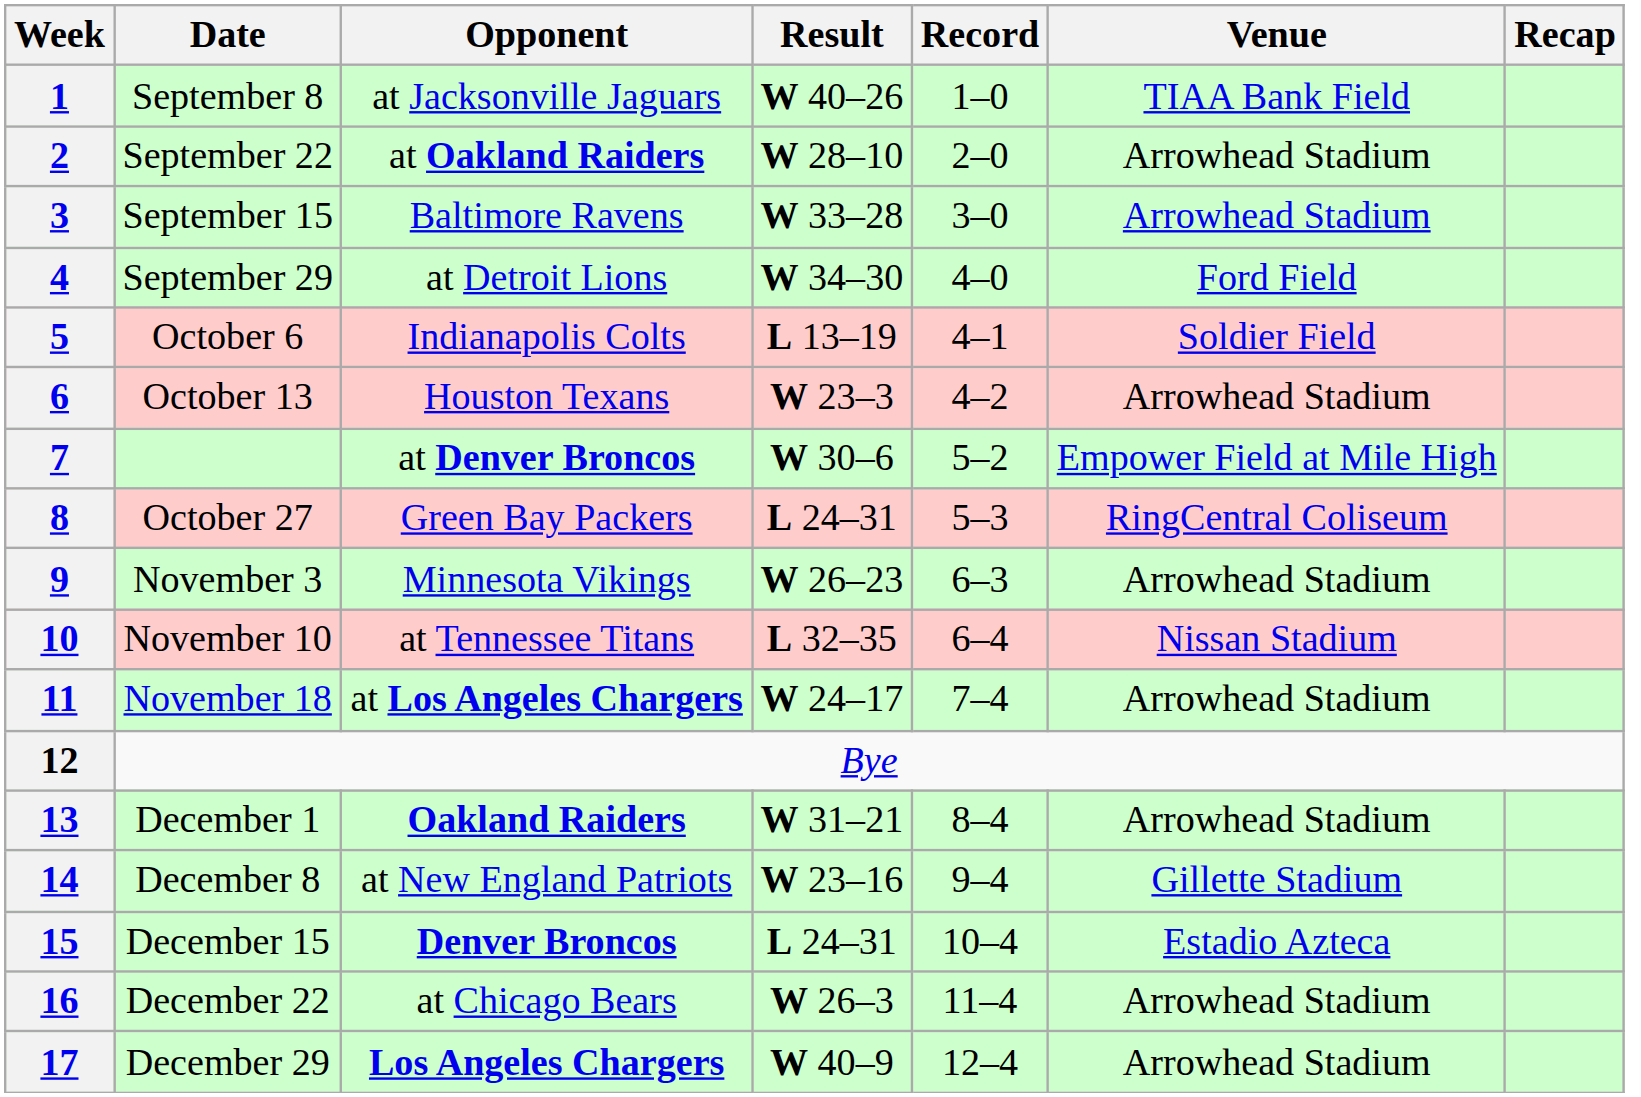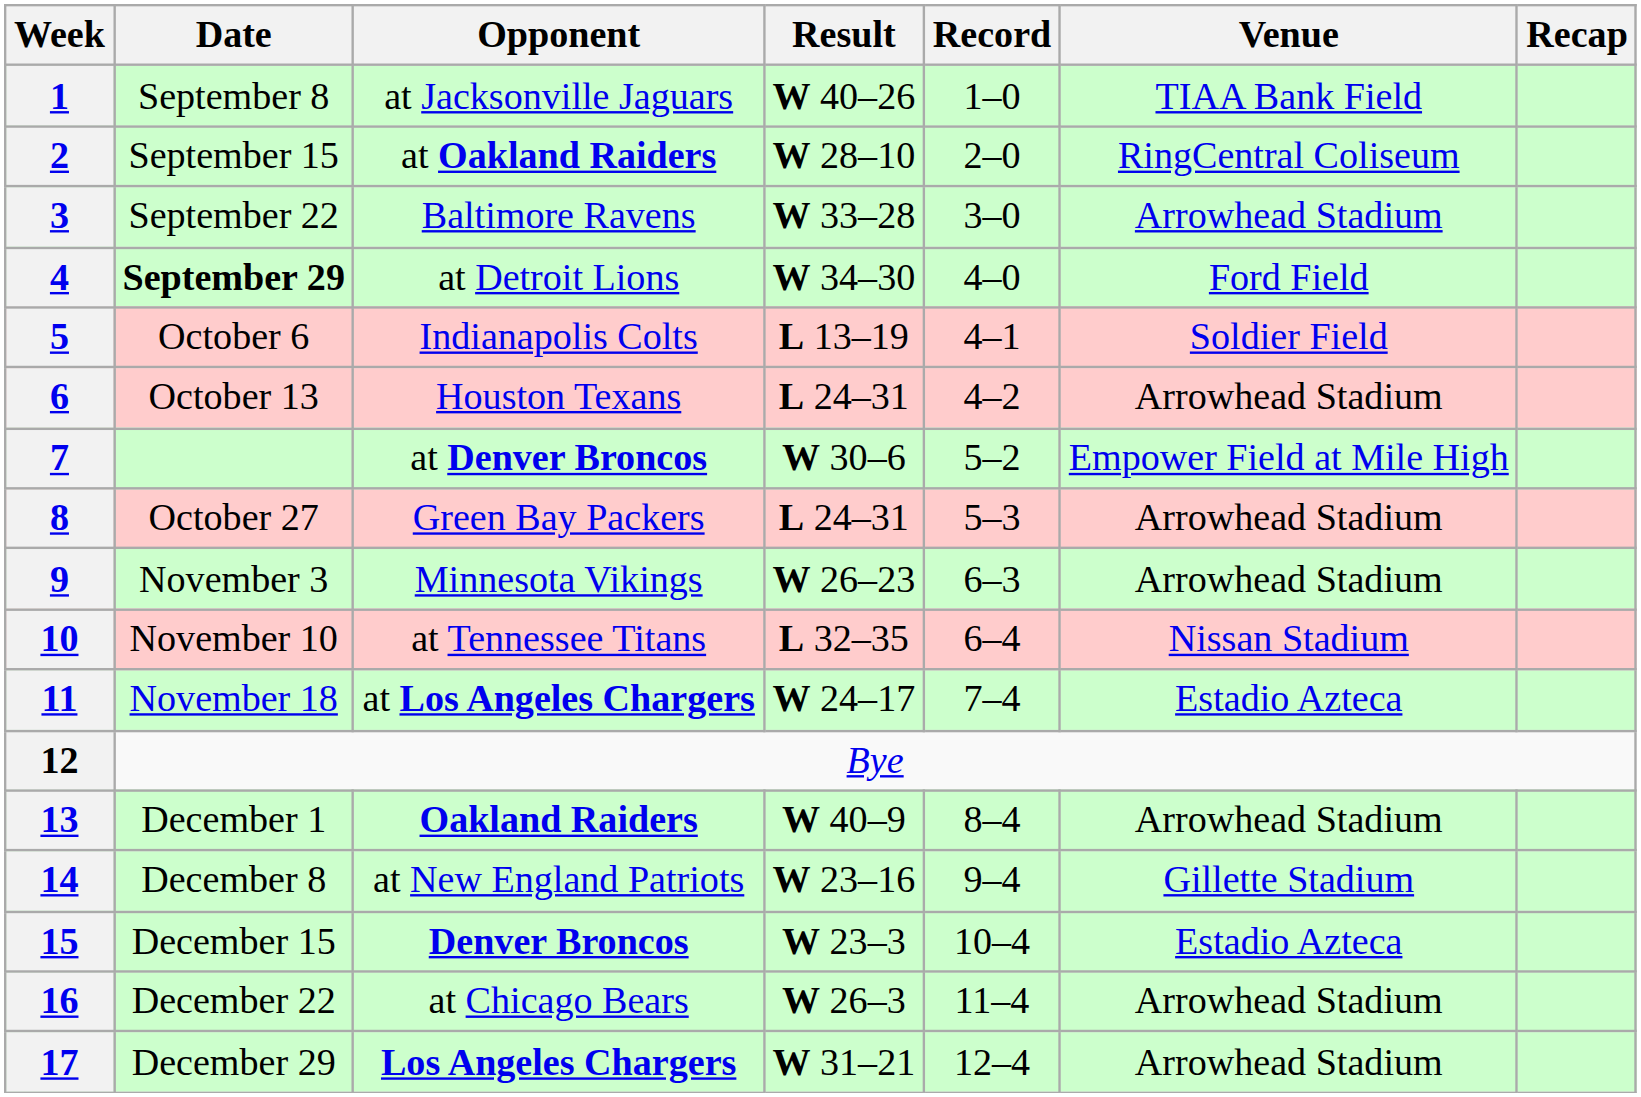(228, 155) September 22 -> (234, 155) September 15
(1277, 155) Arrowhead Stadium -> (1289, 155) RingCentral Coliseum
(228, 215) September 15 -> (234, 215) September 22
(228, 276) normal -> (234, 276) bold
(832, 397) W 23–3 -> (844, 397) L 24–31
(1277, 517) RingCentral Coliseum -> (1289, 517) Arrowhead Stadium
(1277, 699) Arrowhead Stadium -> (1289, 699) Estadio Azteca
(832, 819) W 31–21 -> (844, 819) W 40–9
(832, 940) L 24–31 -> (844, 940) W 23–3
(832, 1061) W 40–9 -> (844, 1061) W 31–21
